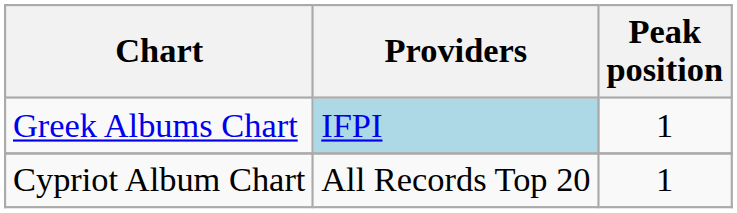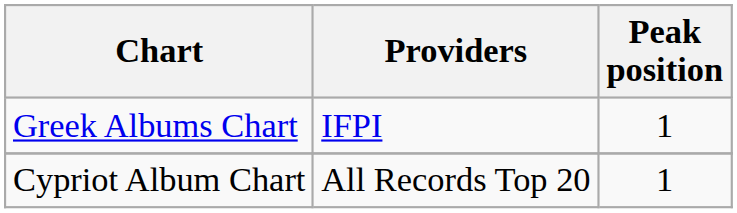(352, 125) lightblue background -> (352, 125) no background
